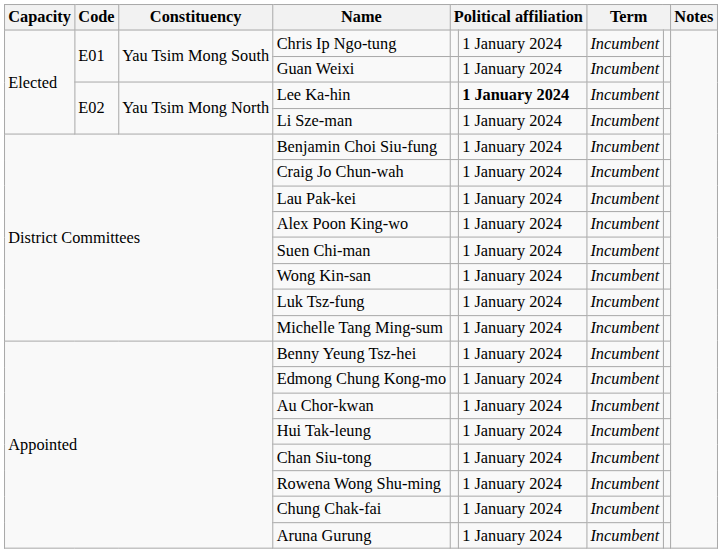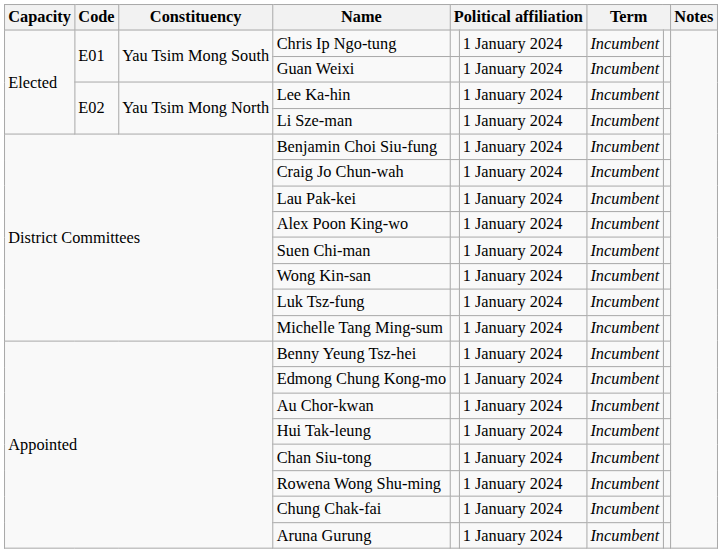(516, 95) bold -> (513, 95) normal
